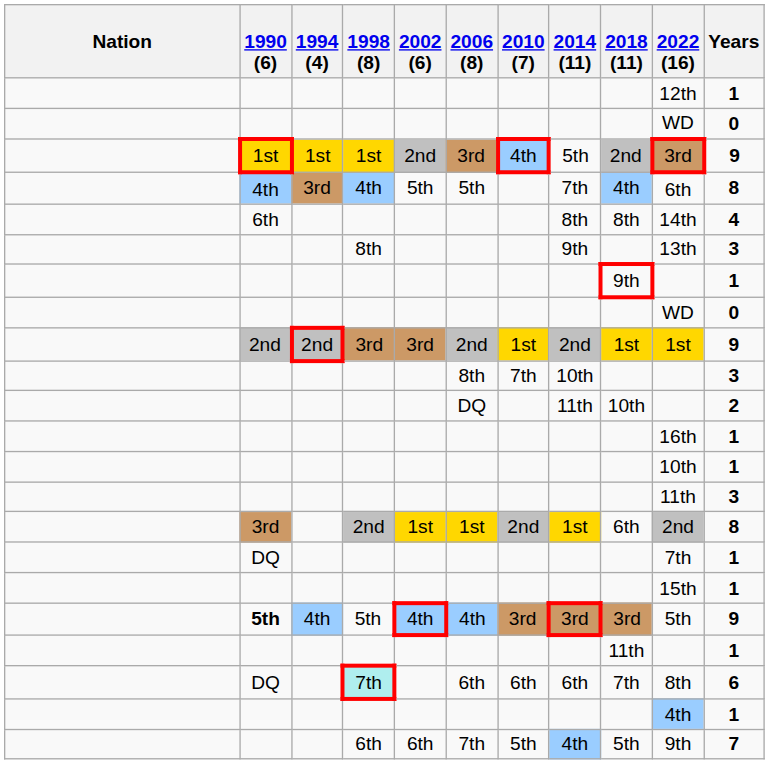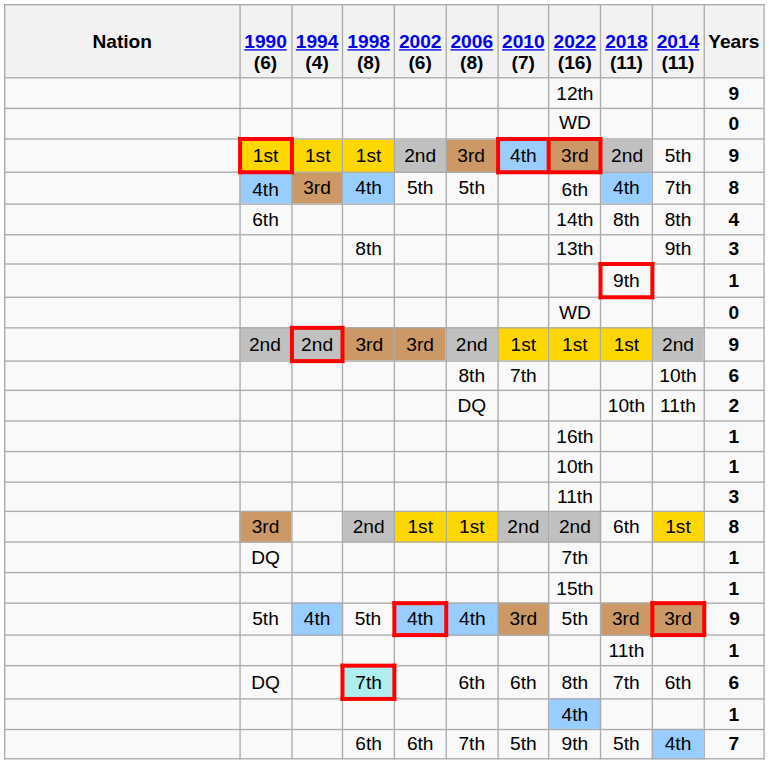columns swapped: (575, 52) <-> (678, 52)
(734, 93) 1 -> (734, 93) 9
(734, 376) 3 -> (734, 376) 6
(266, 619) bold -> (266, 619) normal
